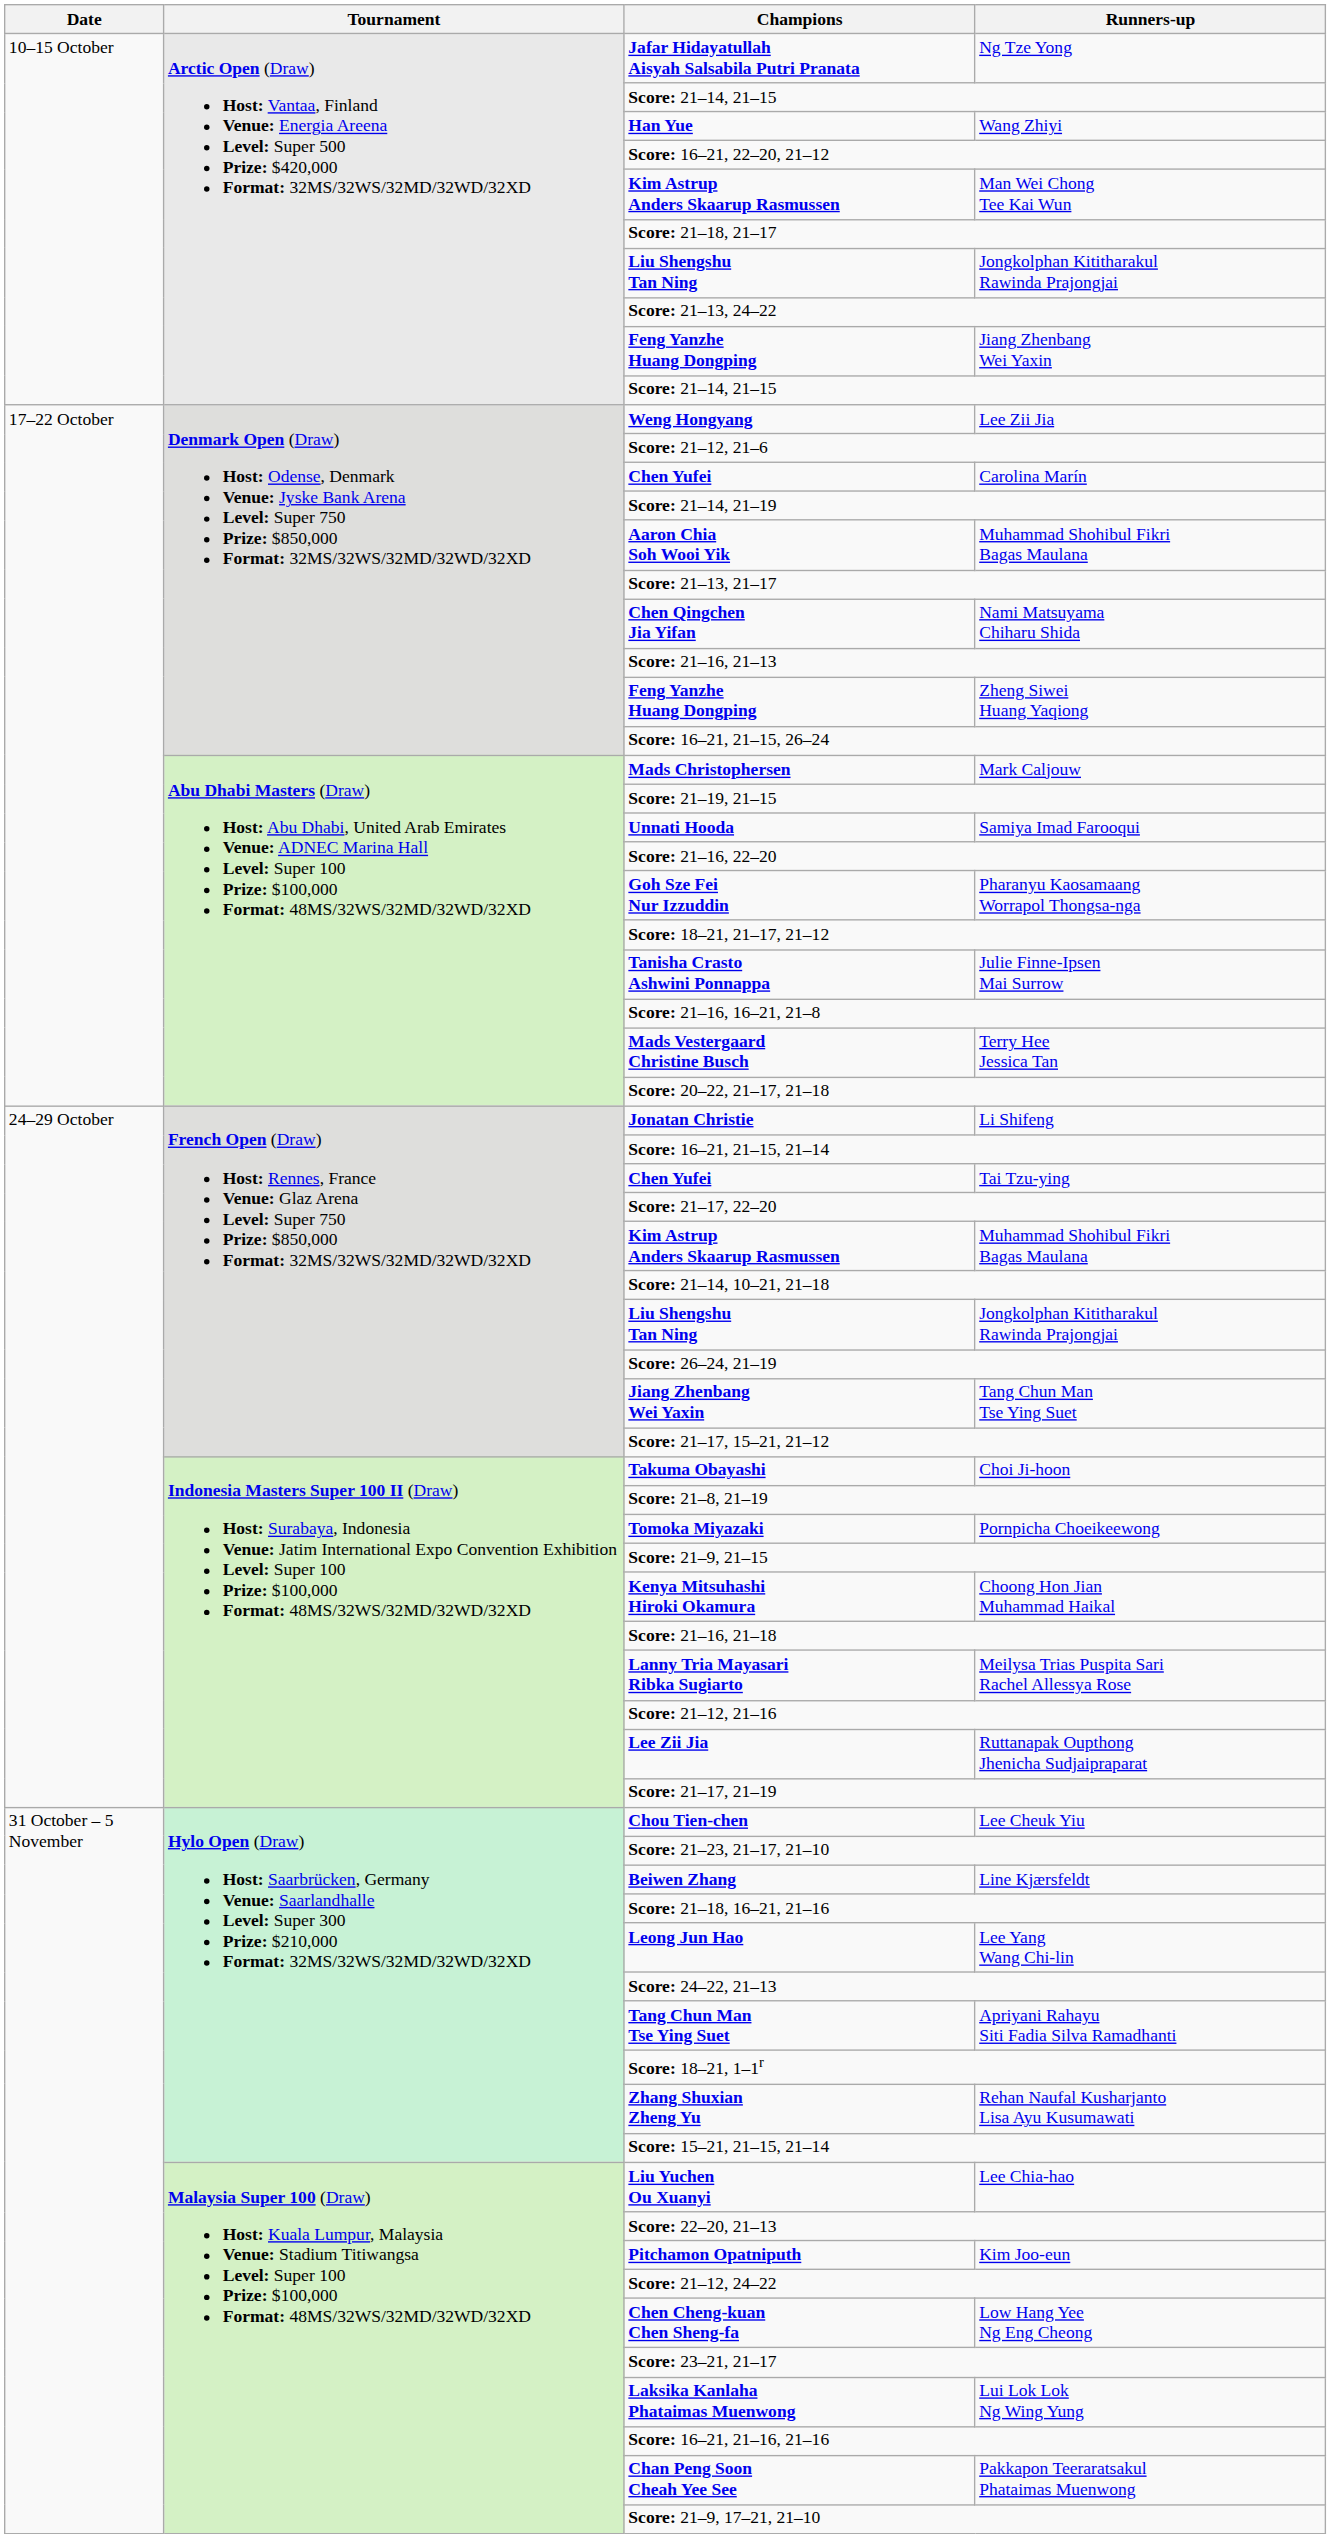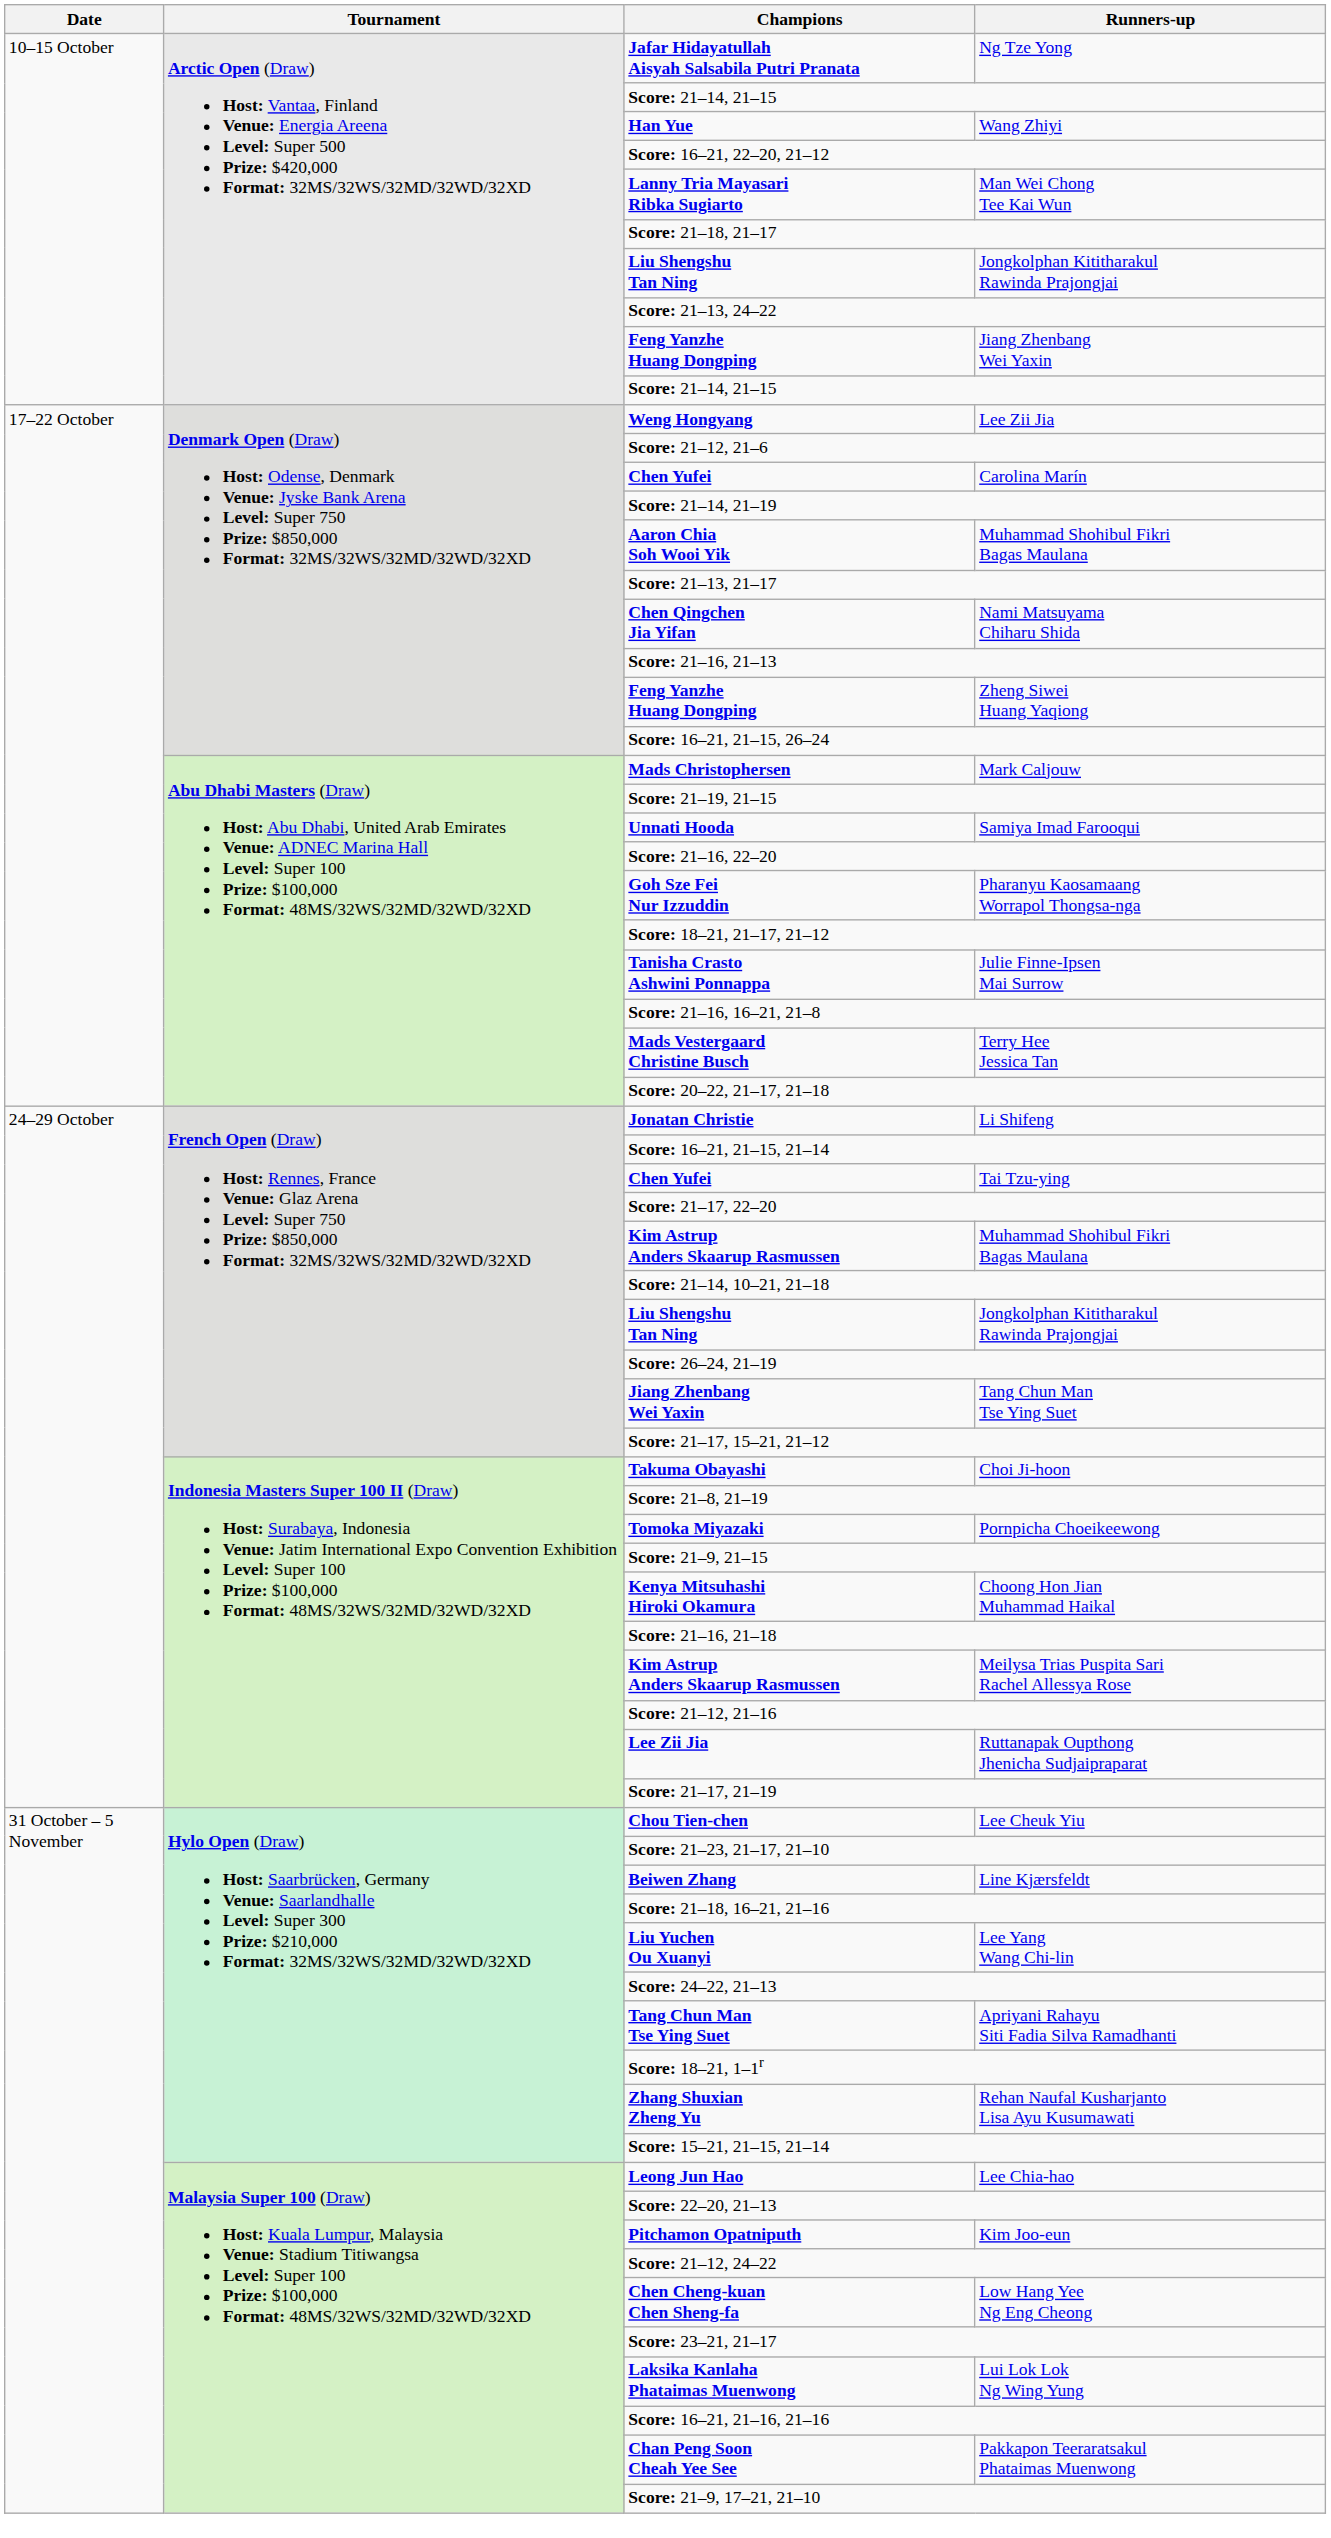(734, 194) Kim Astrup Anders Skaarup Rasmussen -> (708, 194) Lanny Tria Mayasari Ribka Sugiarto
(708, 1674) Lanny Tria Mayasari Ribka Sugiarto -> (734, 1674) Kim Astrup Anders Skaarup Rasmussen
(686, 1936) Leong Jun Hao -> (671, 1947) Liu Yuchen Ou Xuanyi
(671, 2186) Liu Yuchen Ou Xuanyi -> (686, 2176) Leong Jun Hao
